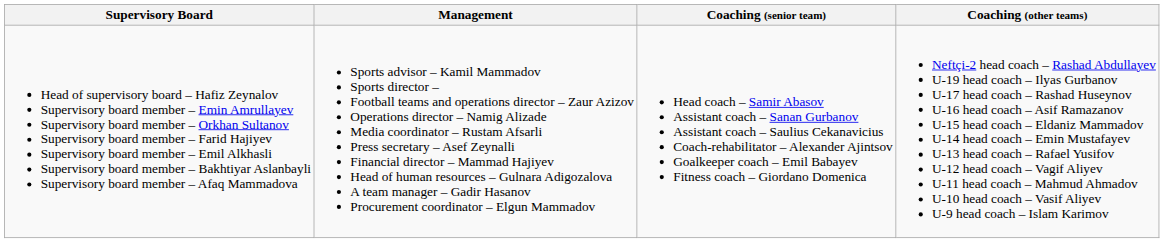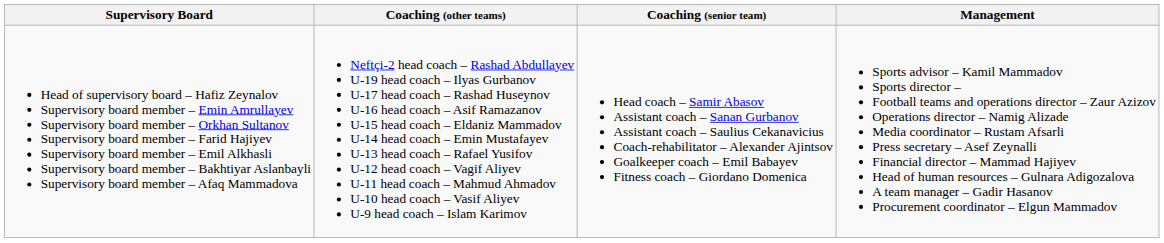columns swapped: (476, 15) <-> (1027, 15)
